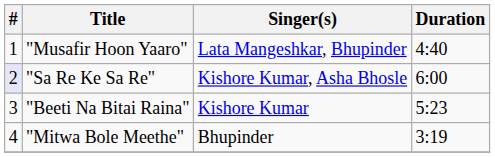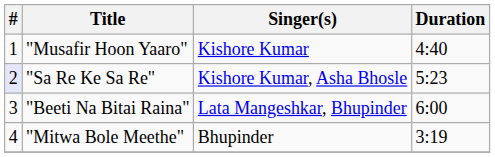(302, 49) Lata Mangeshkar, Bhupinder -> (253, 49) Kishore Kumar
(431, 78) 6:00 -> (431, 78) 5:23
(253, 108) Kishore Kumar -> (302, 108) Lata Mangeshkar, Bhupinder
(431, 108) 5:23 -> (431, 108) 6:00
